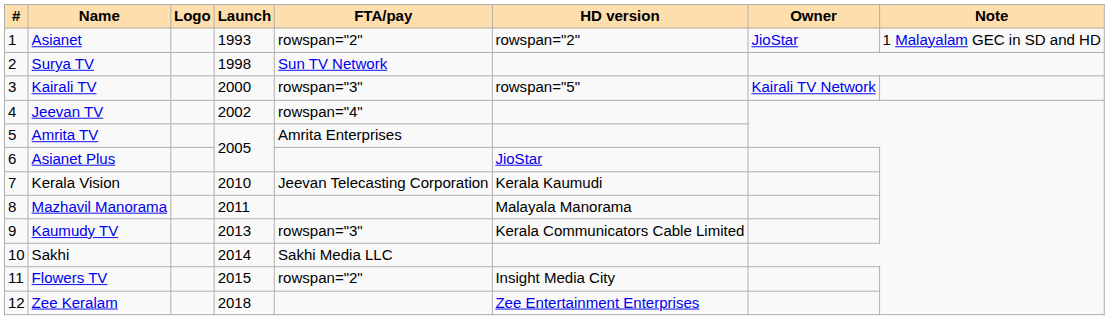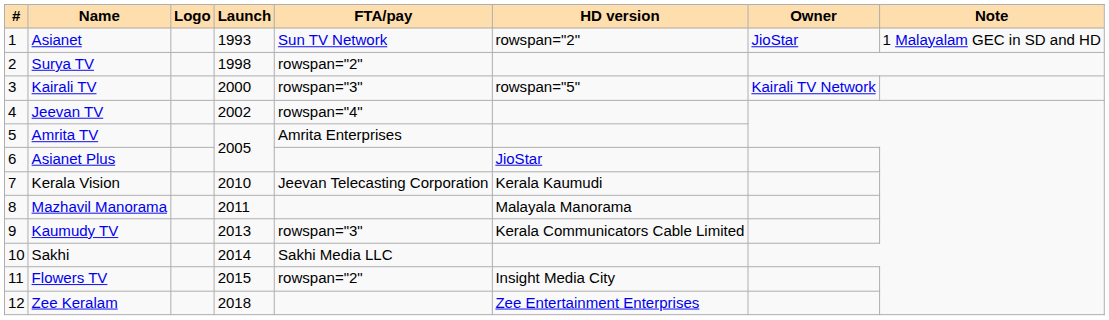(320, 40) rowspan="2" -> (333, 40) Sun TV Network
(333, 64) Sun TV Network -> (320, 64) rowspan="2"
